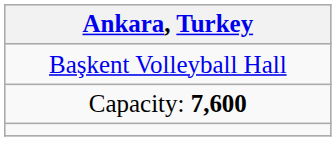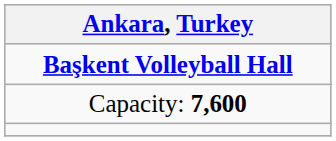(168, 63) normal -> (168, 63) bold
